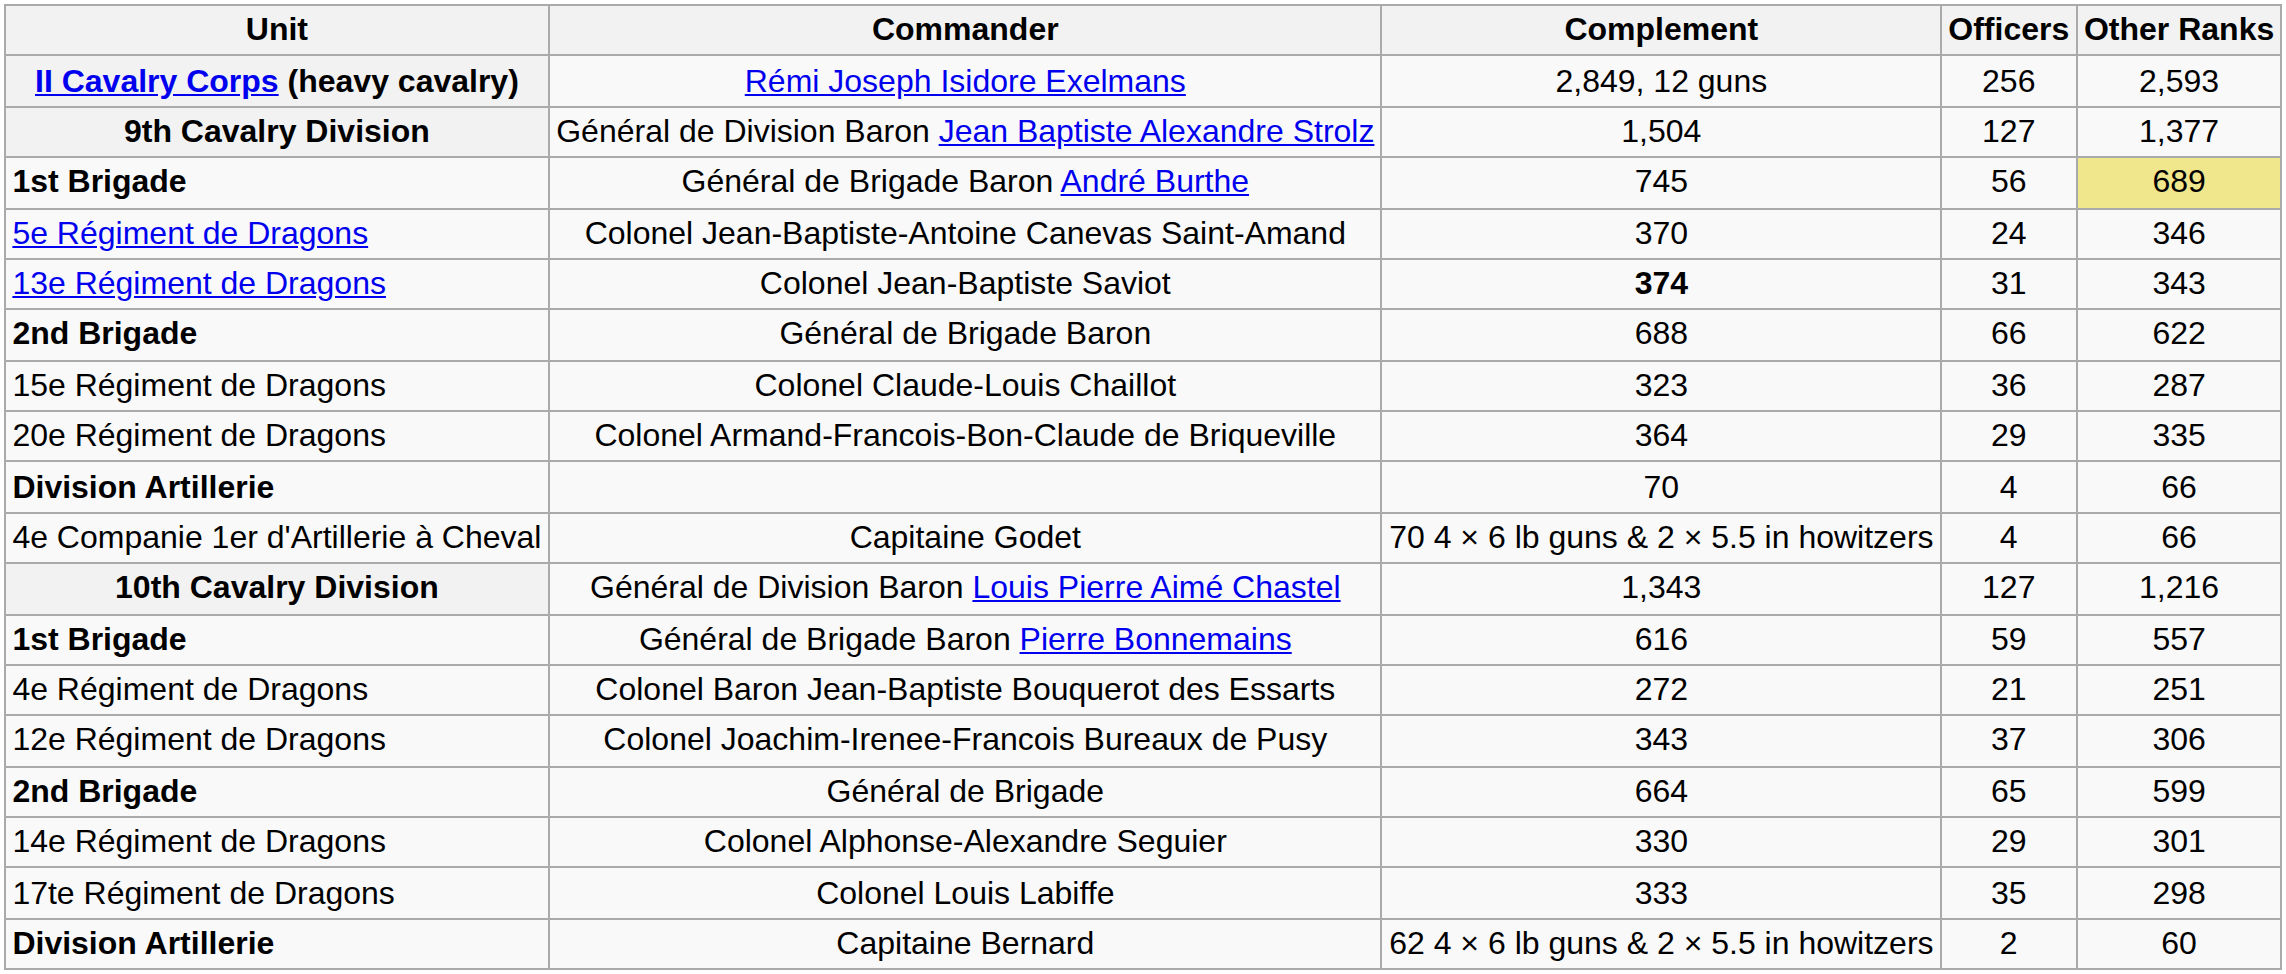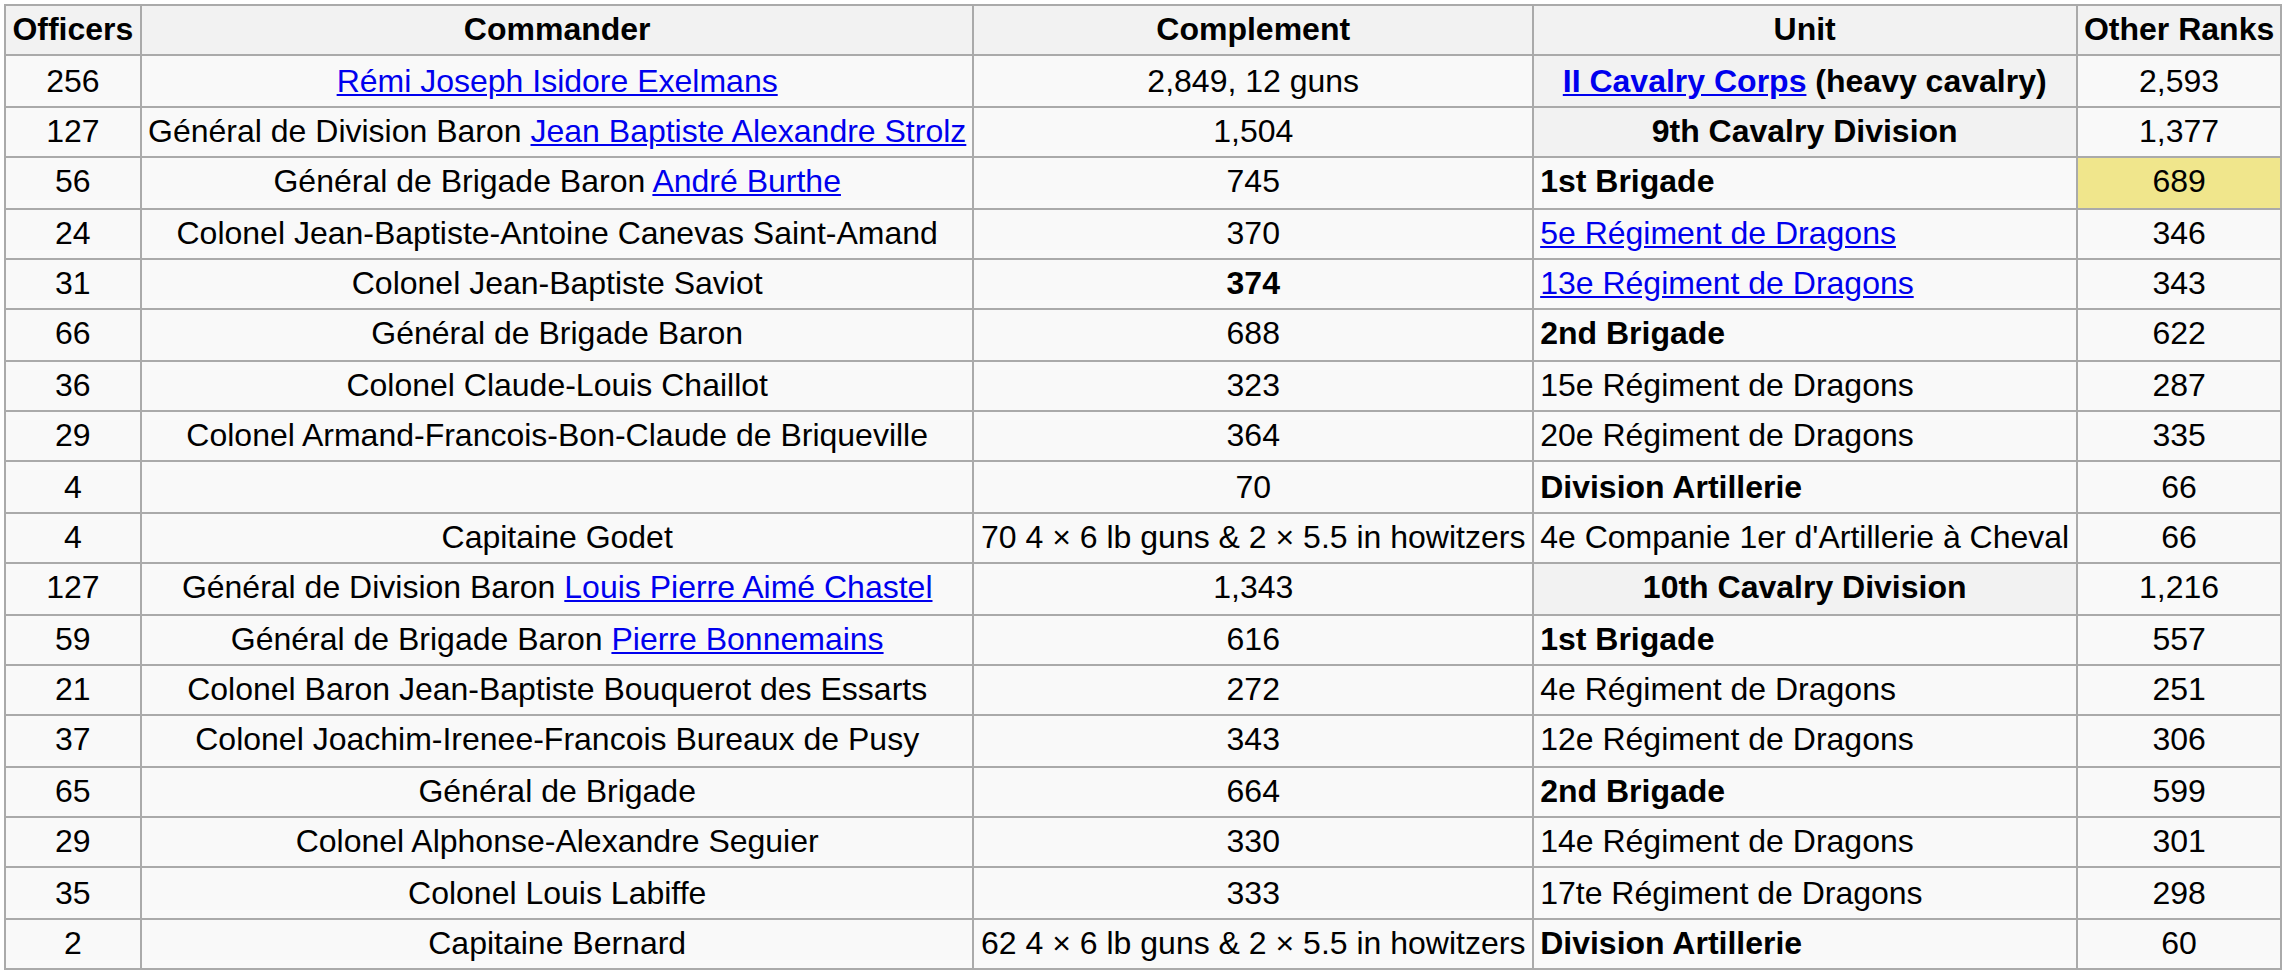columns swapped: (277, 29) <-> (2009, 29)
